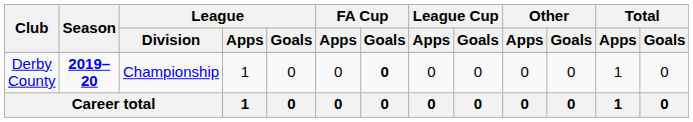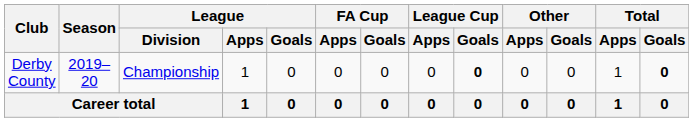(89, 72) bold -> (89, 72) normal
(385, 72) bold -> (385, 72) normal
(478, 72) normal -> (478, 72) bold
(665, 72) normal -> (665, 72) bold
